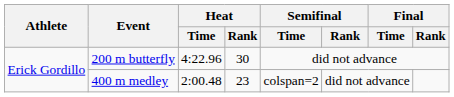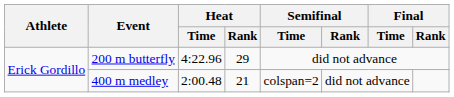(243, 58) 30 -> (243, 58) 29
(243, 81) 23 -> (243, 81) 21
